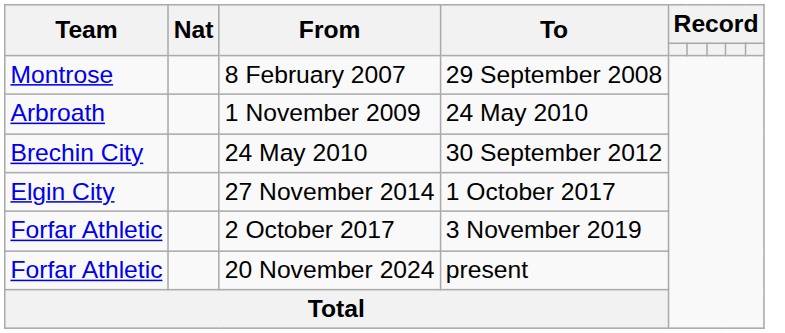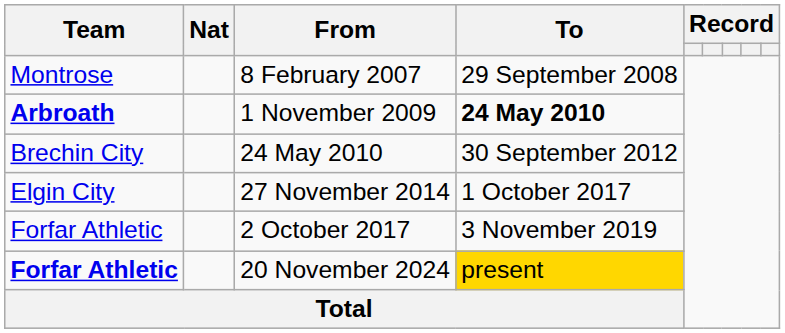(58, 113) normal -> (62, 113) bold
(517, 113) normal -> (533, 113) bold
(86, 269) normal -> (94, 269) bold
(487, 269) no background -> (502, 269) gold background
